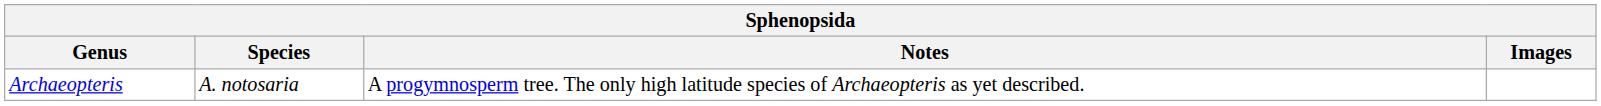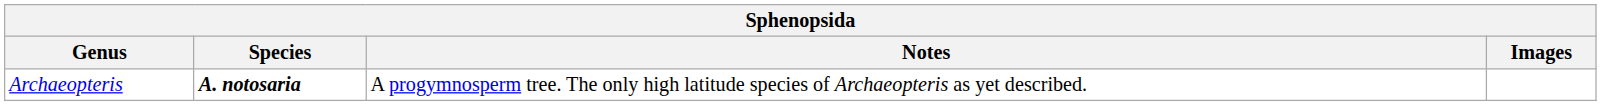(249, 84) normal -> (250, 84) bold
